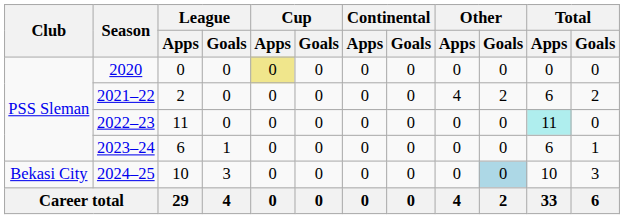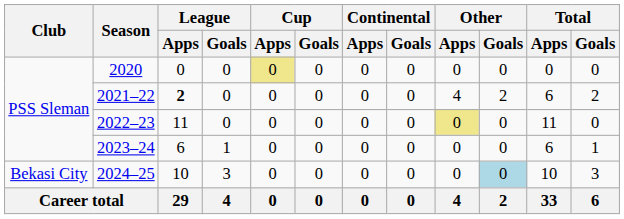(181, 95) normal -> (181, 95) bold
(457, 122) no background -> (457, 122) khaki background
(549, 122) paleturquoise background -> (549, 122) no background
